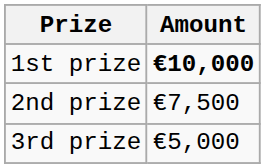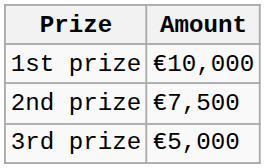(204, 64) bold -> (204, 64) normal
